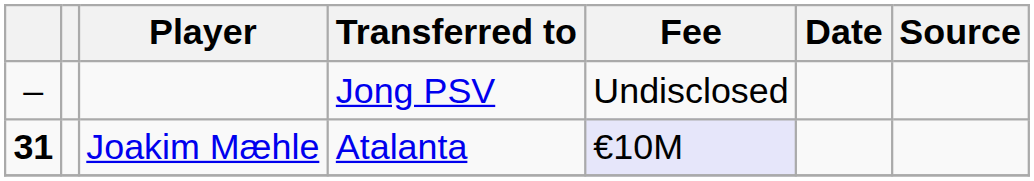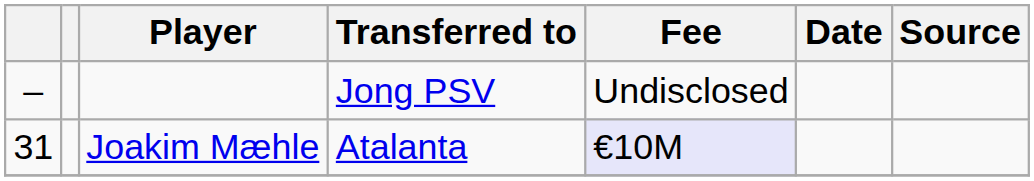(33, 146) bold -> (33, 146) normal
